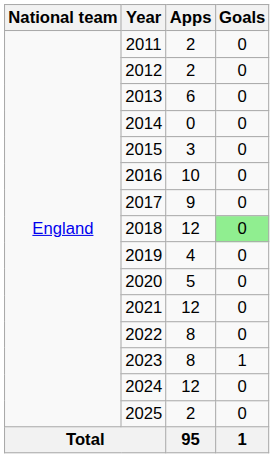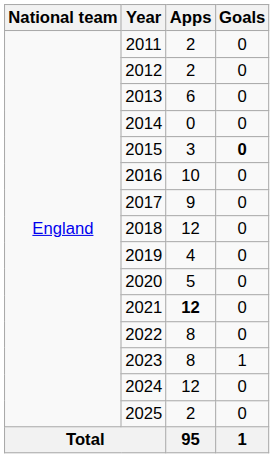(242, 149) normal -> (242, 149) bold
(242, 228) lightgreen background -> (242, 228) no background
(191, 307) normal -> (191, 307) bold
